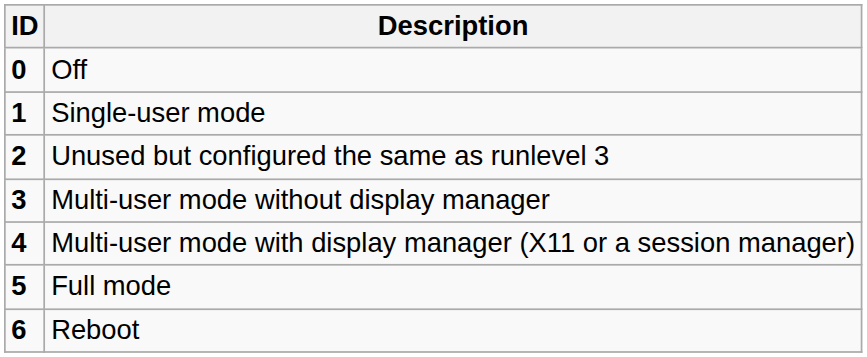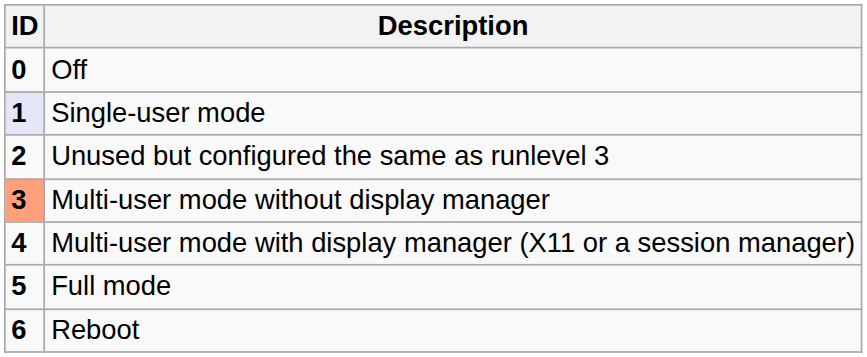(19, 112) no background -> (19, 112) lavender background
(19, 199) no background -> (19, 199) lightsalmon background
